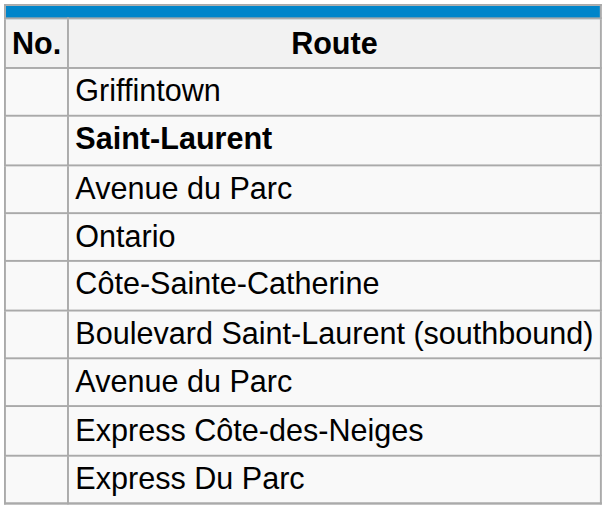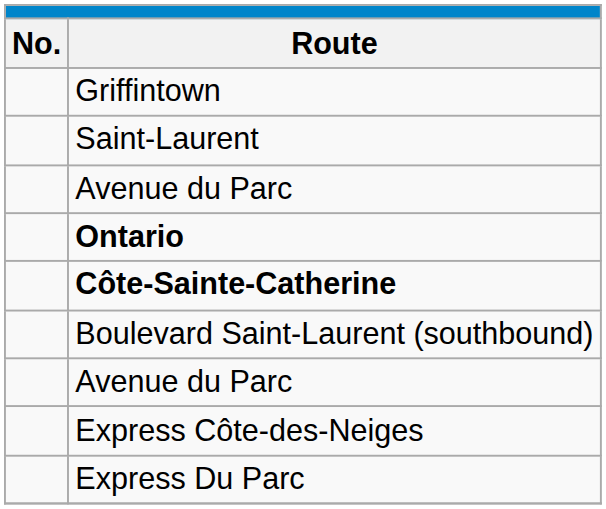(174, 139) bold -> (167, 139) normal
(125, 236) normal -> (130, 236) bold
(227, 285) normal -> (236, 285) bold
